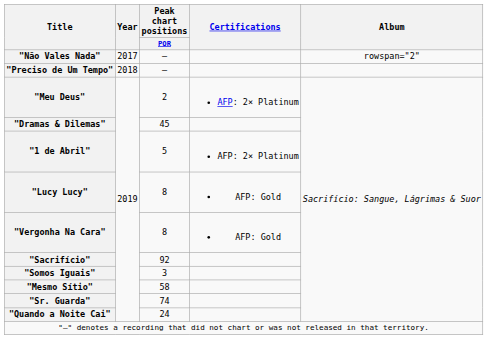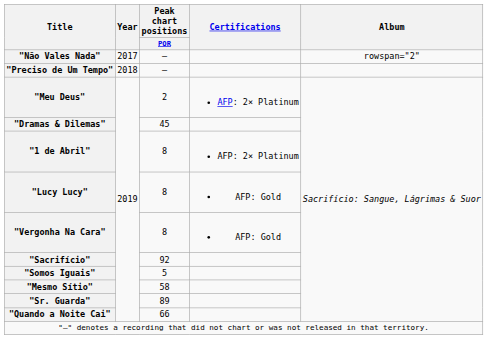(164, 152) 5 -> (164, 152) 8
(164, 273) 3 -> (164, 273) 5
(164, 301) 74 -> (164, 301) 89
(164, 315) 24 -> (164, 315) 66
